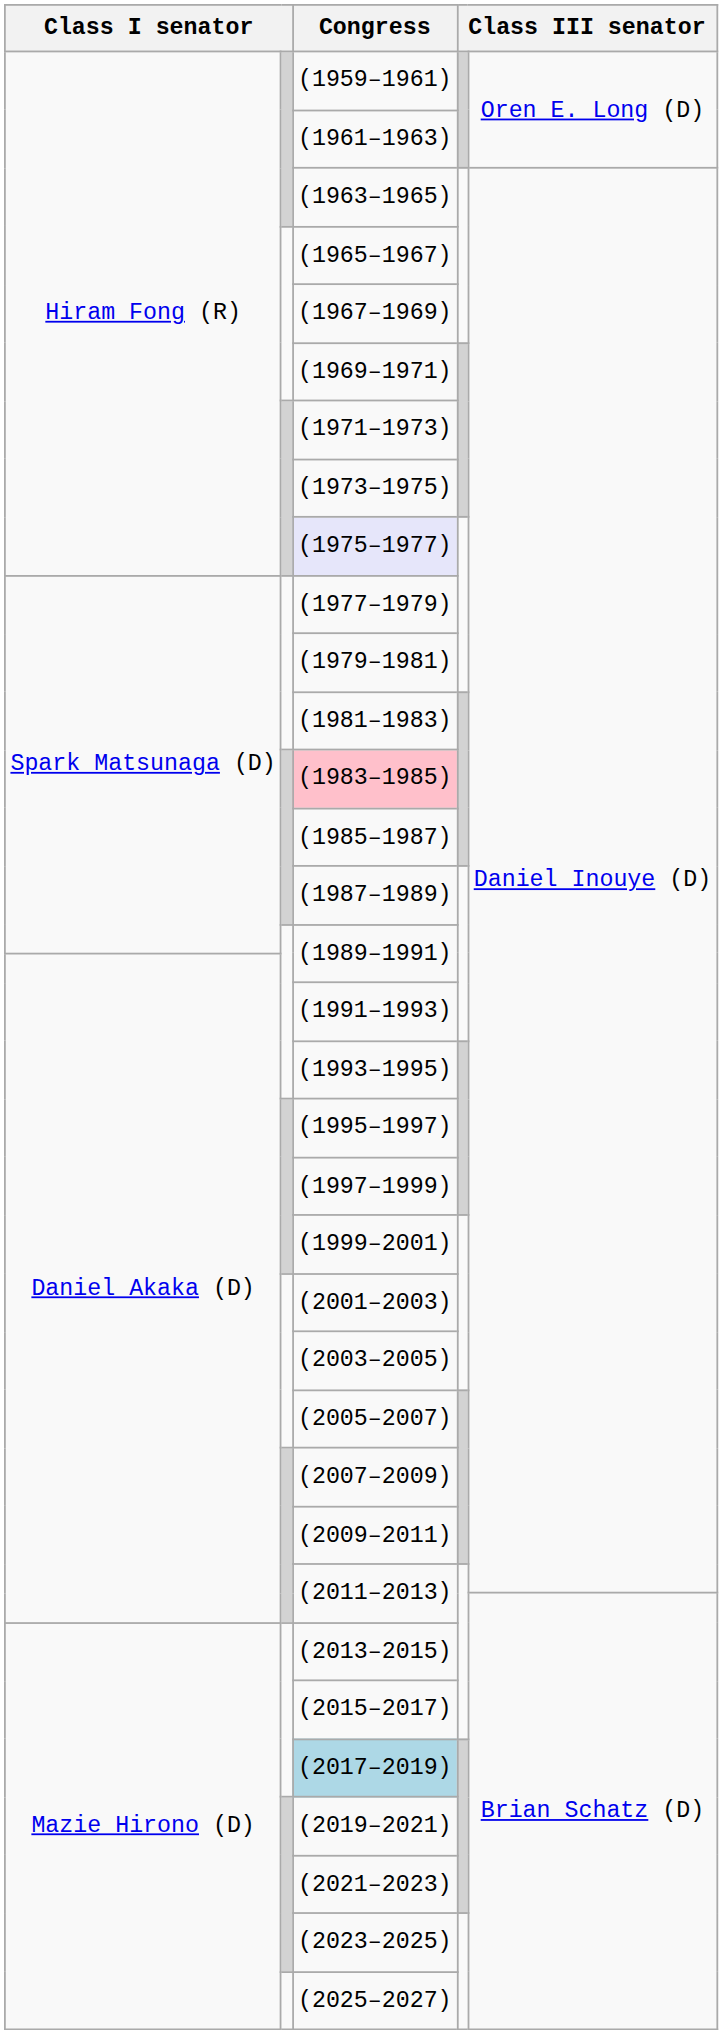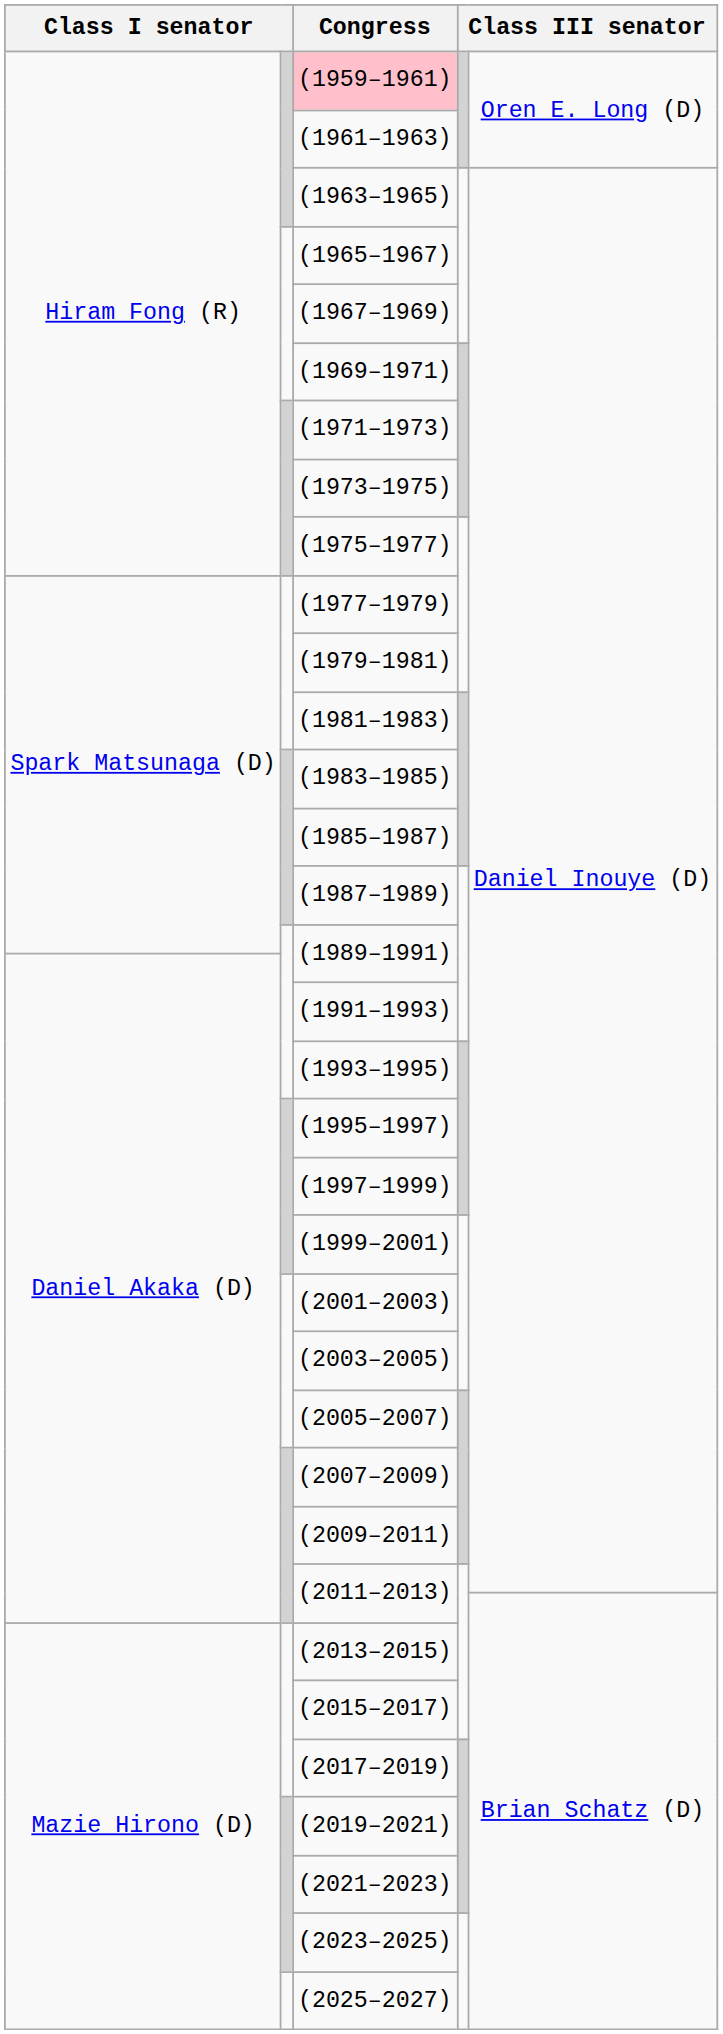(375, 81) no background -> (375, 81) pink background
(375, 546) lavender background -> (375, 546) no background
(375, 779) pink background -> (375, 779) no background
(375, 1768) lightblue background -> (375, 1768) no background
